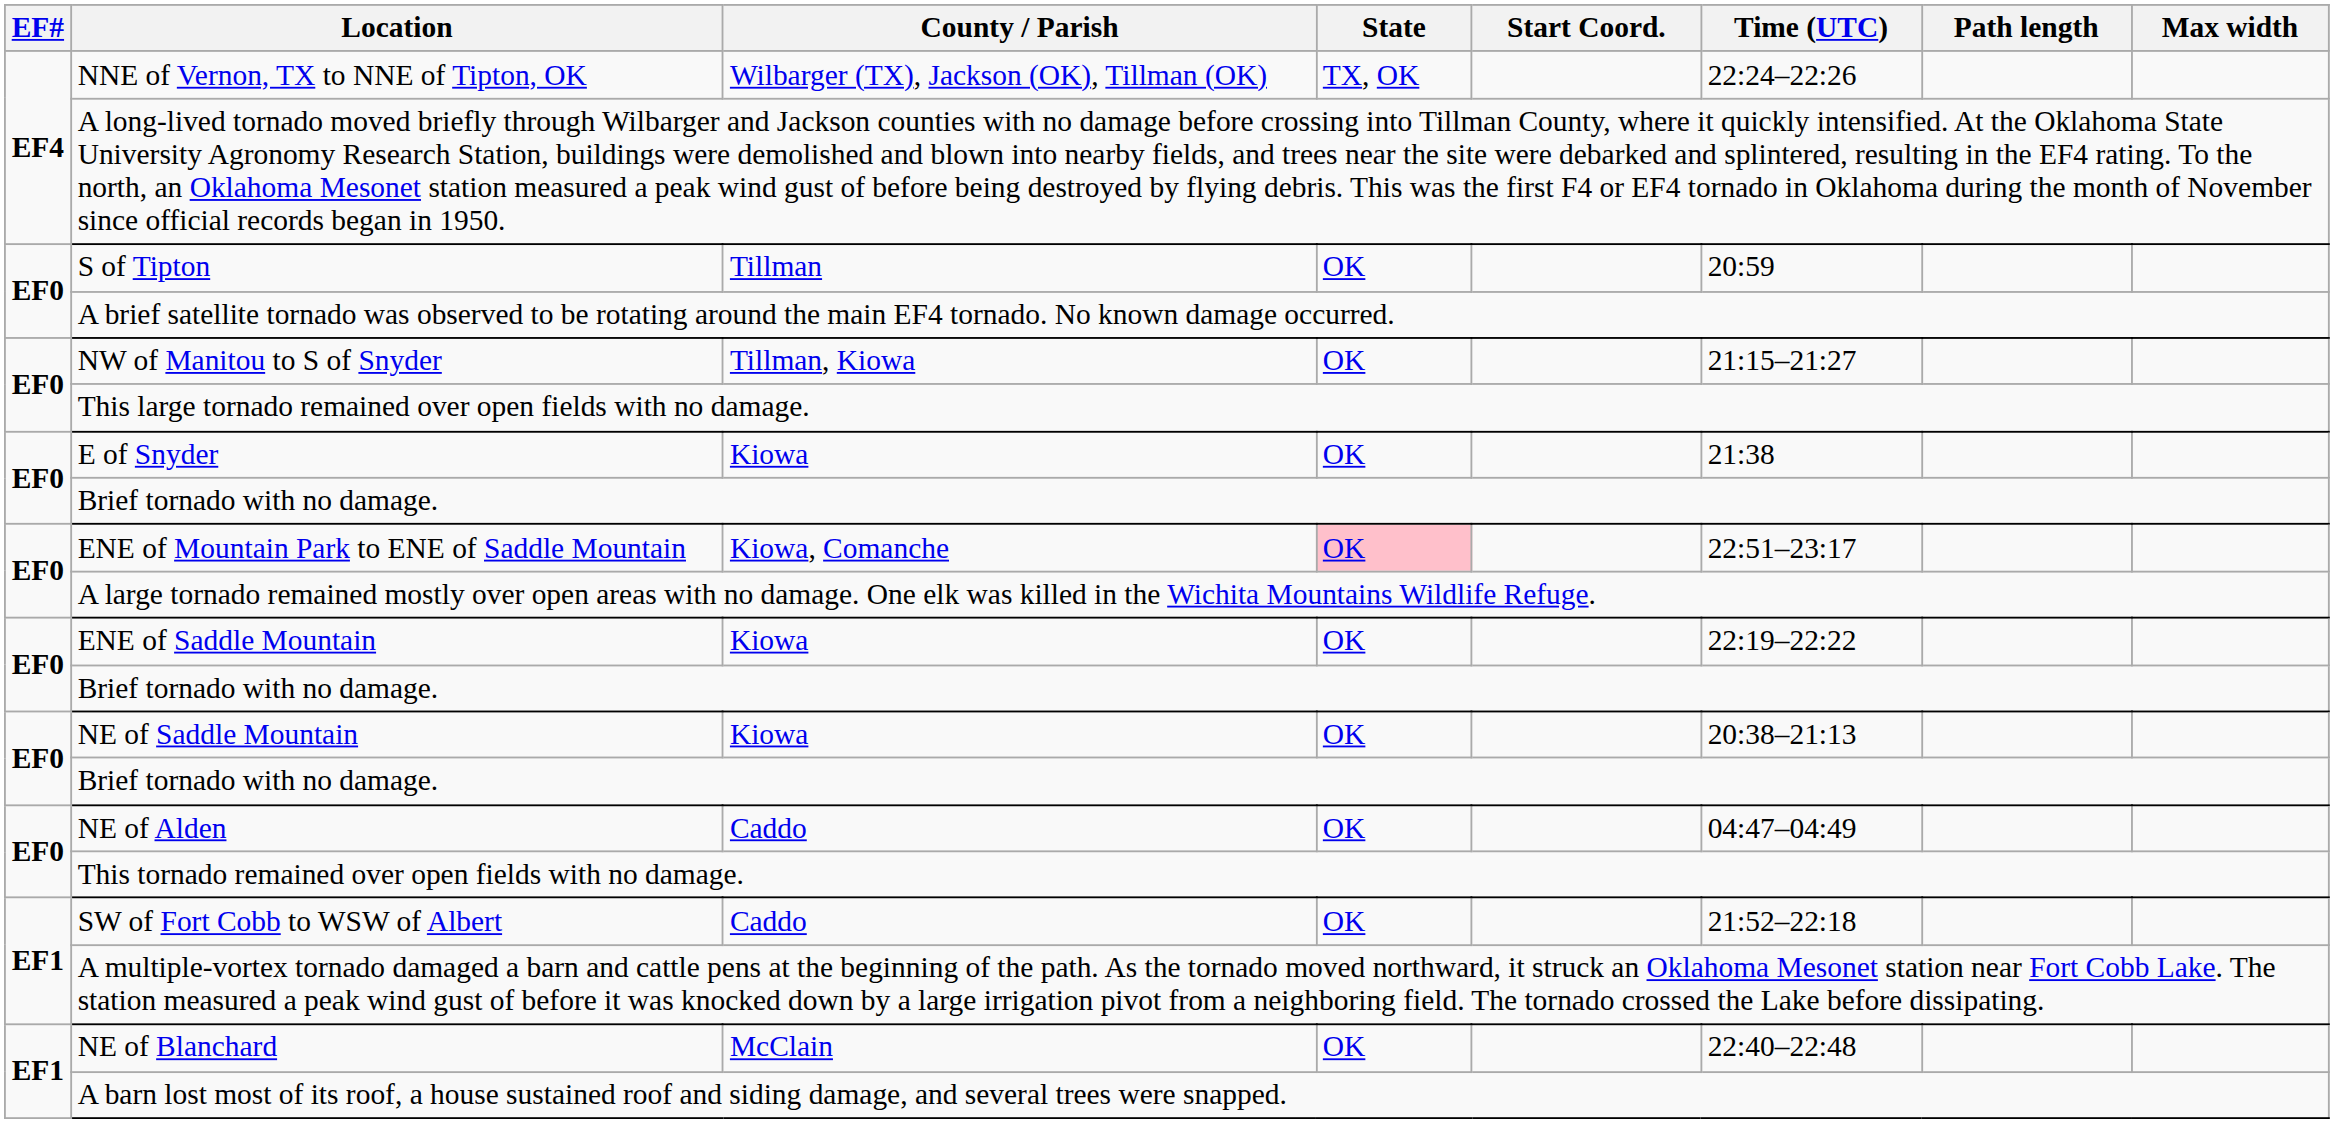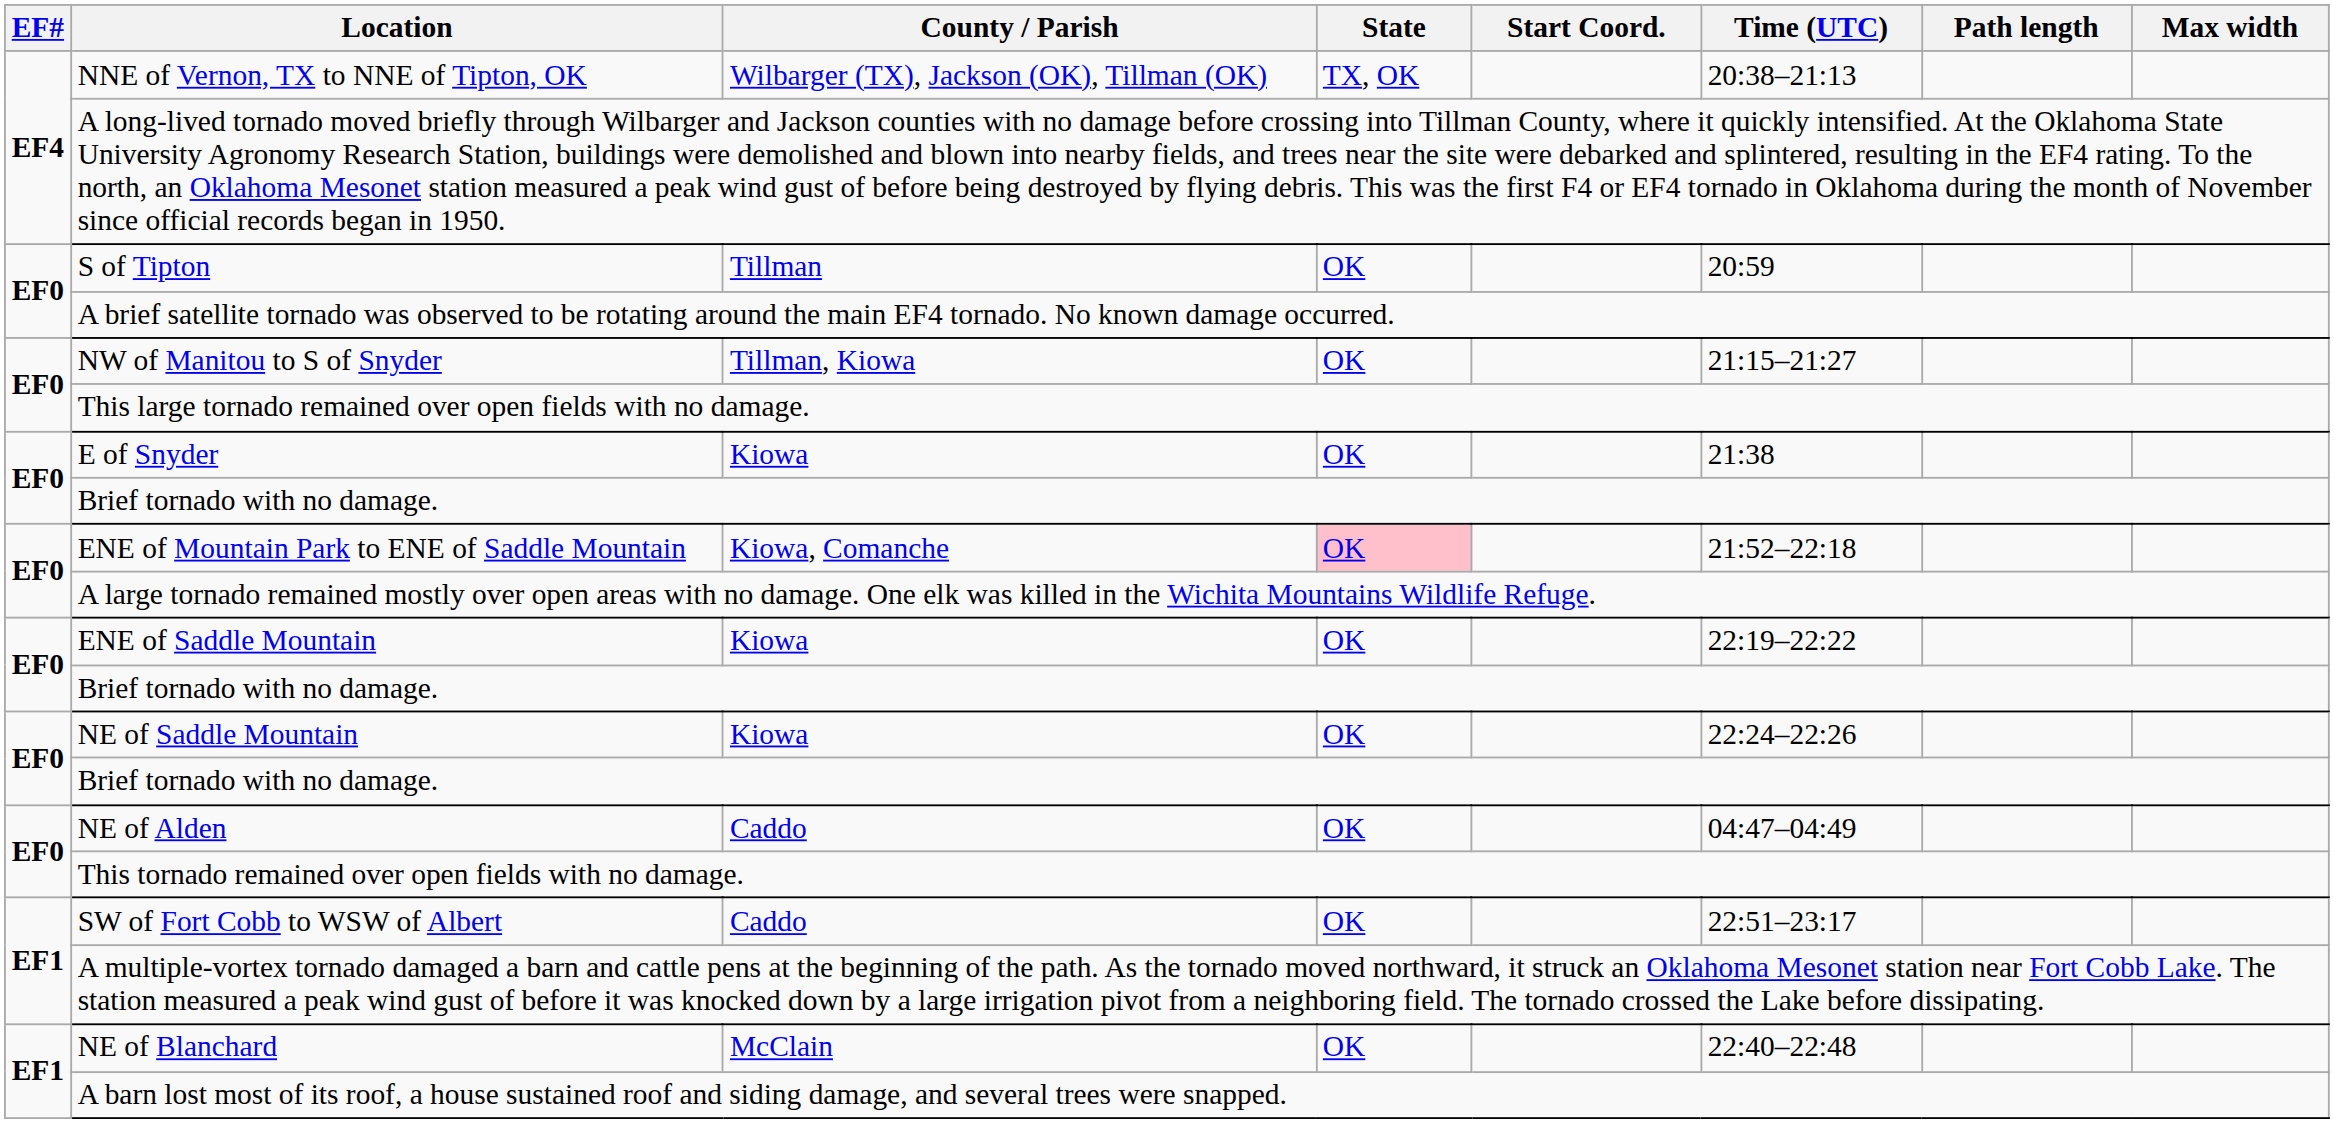(1782, 74) 22:24–22:26 -> (1782, 74) 20:38–21:13
(1782, 547) 22:51–23:17 -> (1782, 547) 21:52–22:18
(1782, 734) 20:38–21:13 -> (1782, 734) 22:24–22:26
(1782, 920) 21:52–22:18 -> (1782, 920) 22:51–23:17
